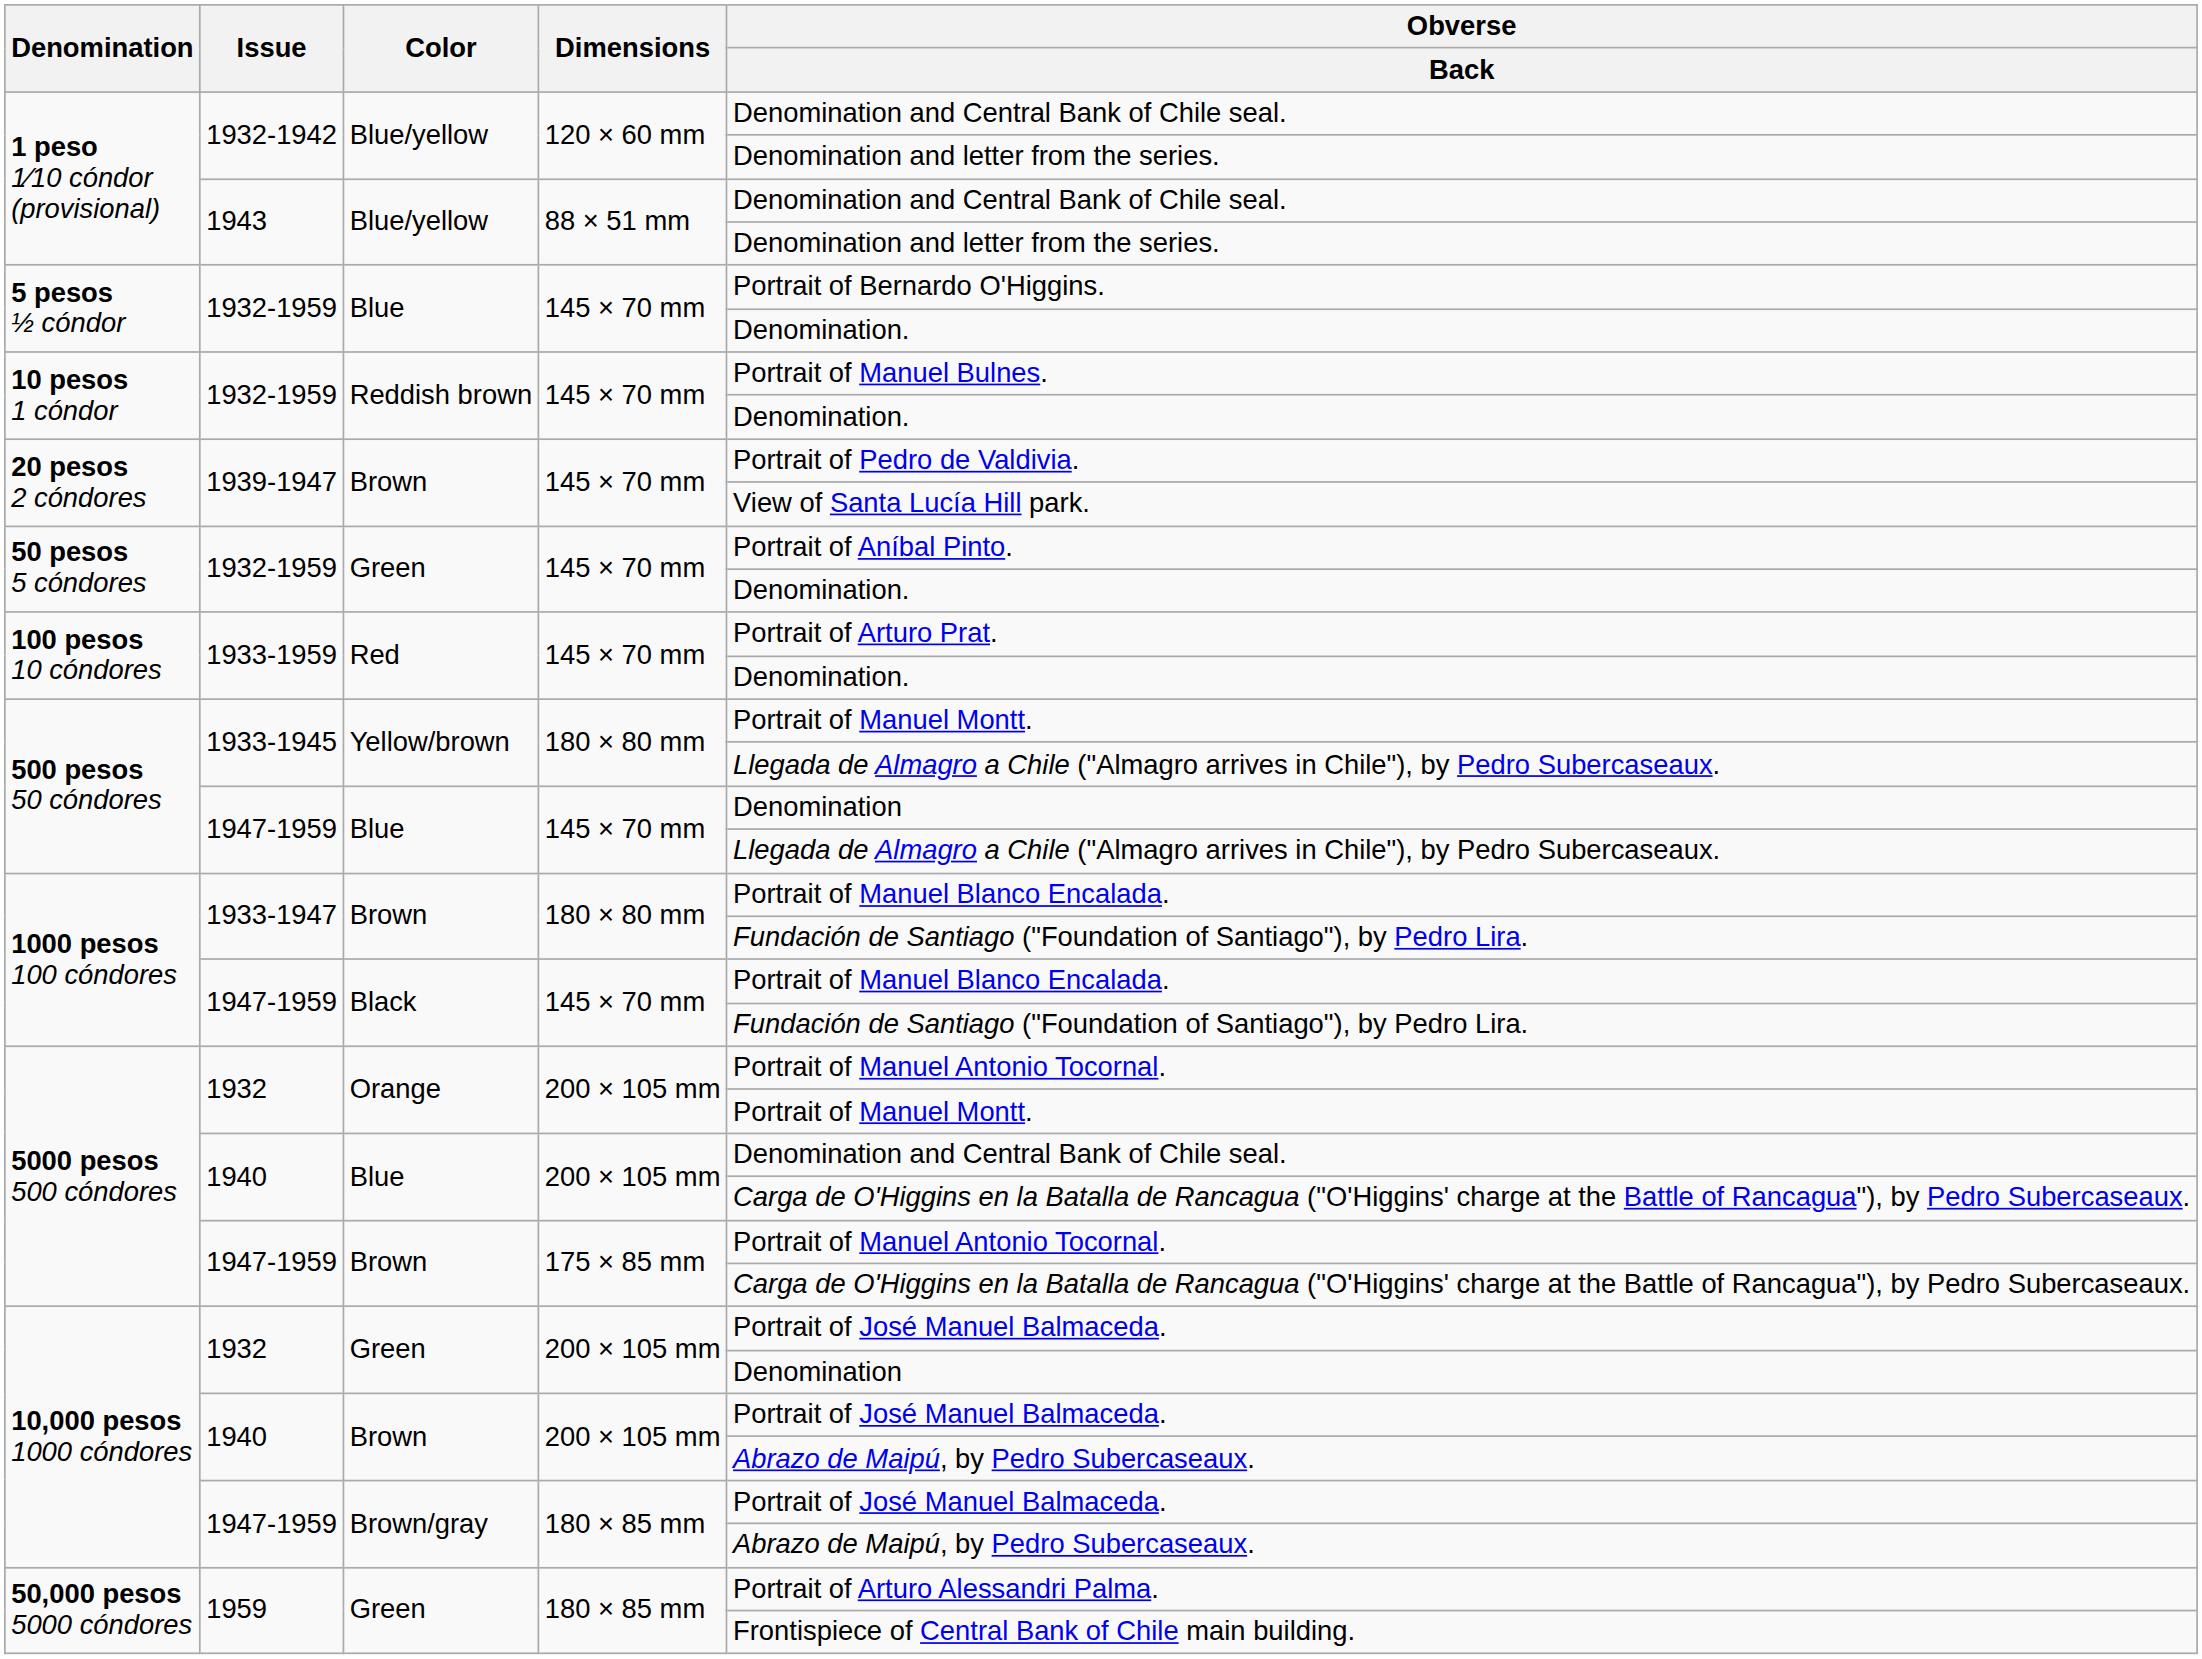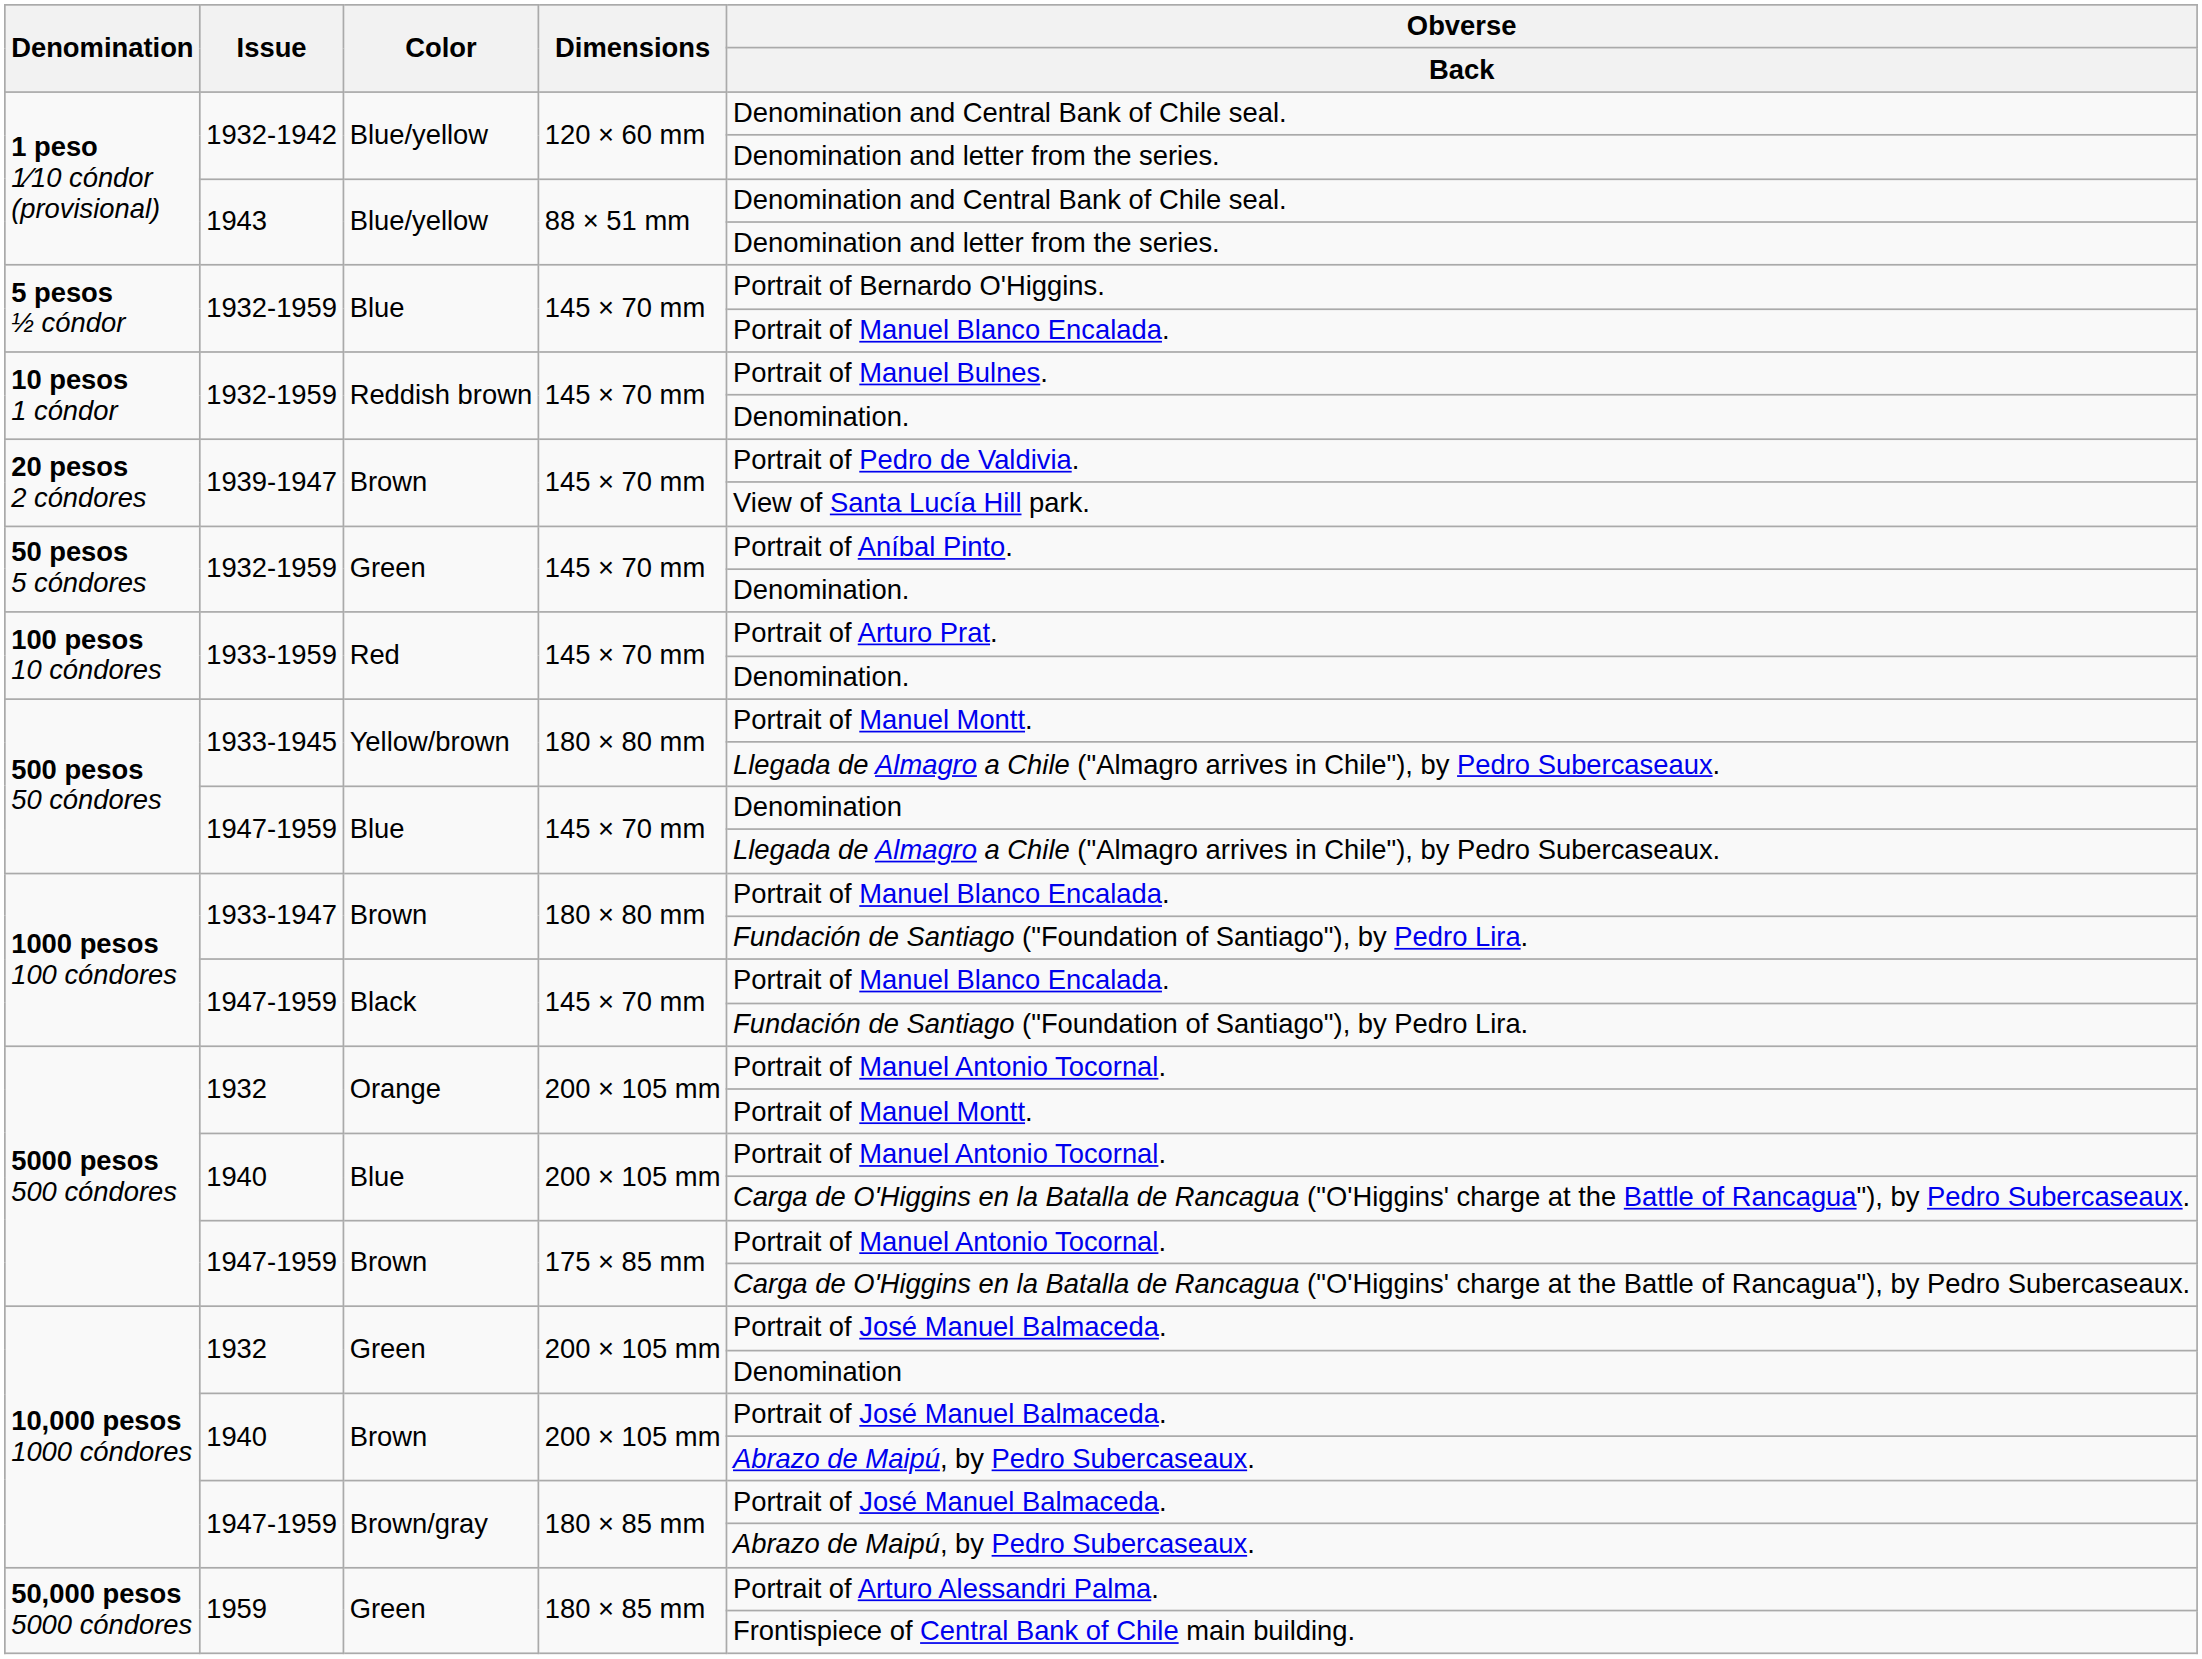(821, 329) Denomination. -> (951, 329) Portrait of Manuel Blanco Encalada.
(1010, 1154) Denomination and Central Bank of Chile seal. -> (950, 1154) Portrait of Manuel Antonio Tocornal.
